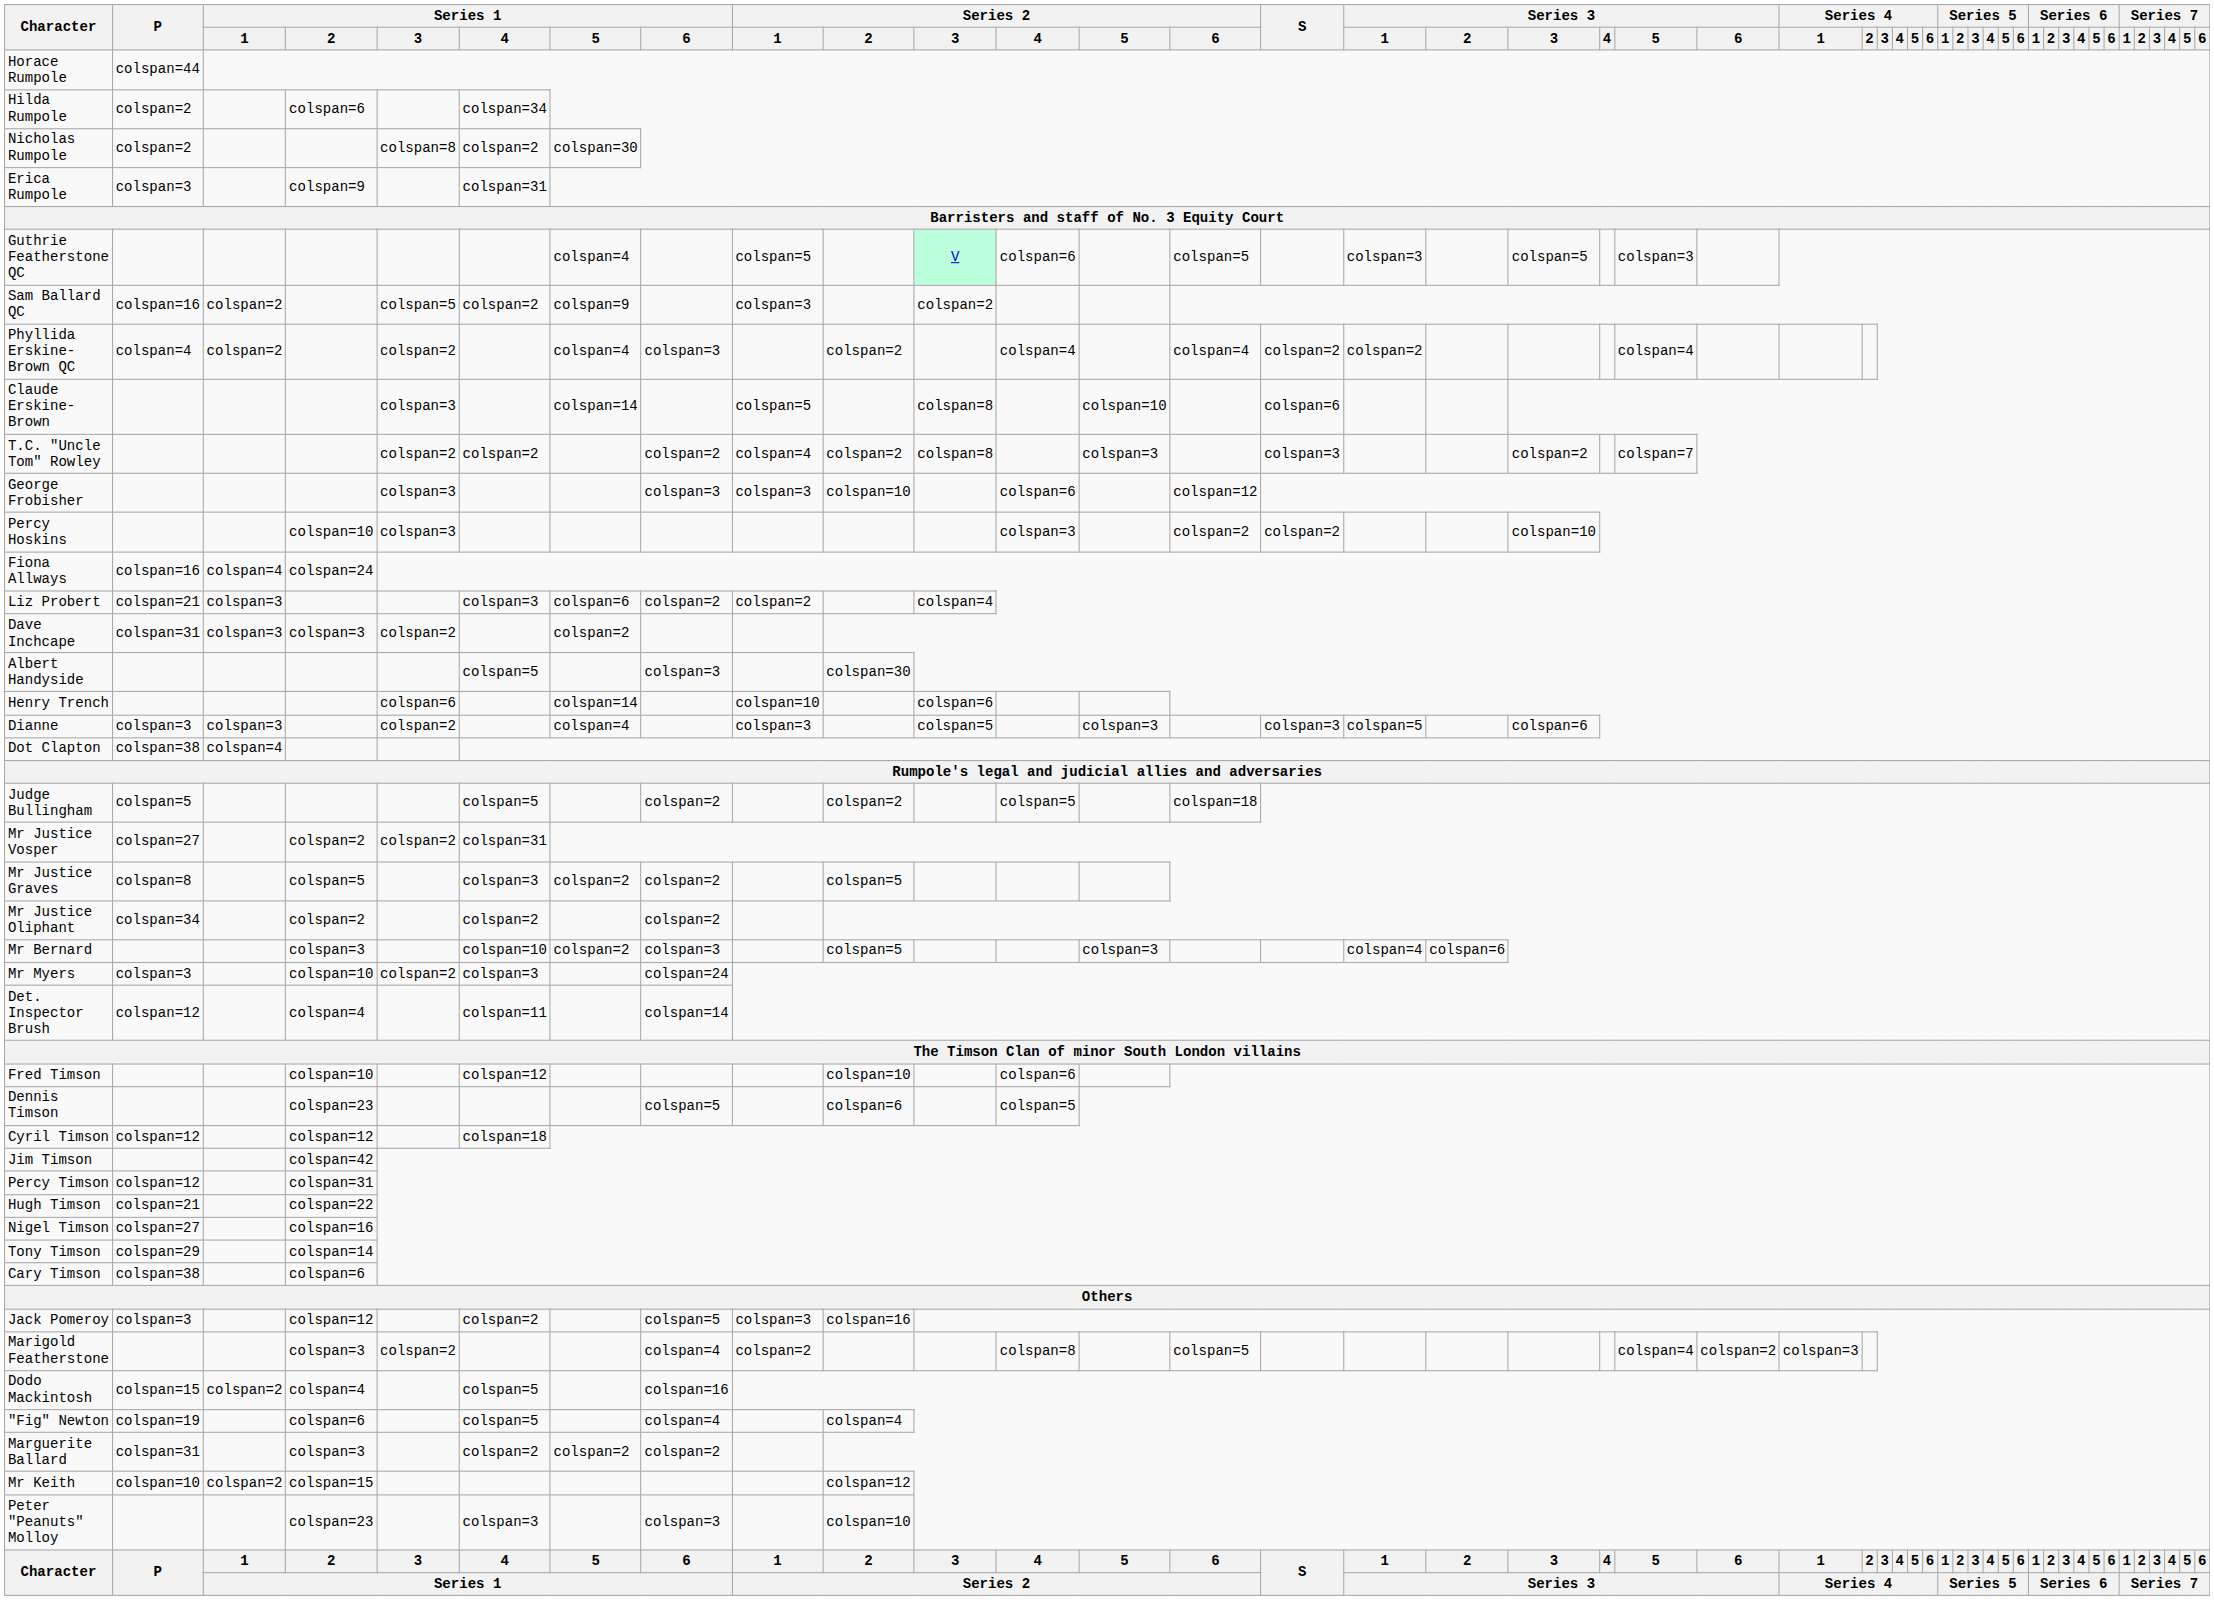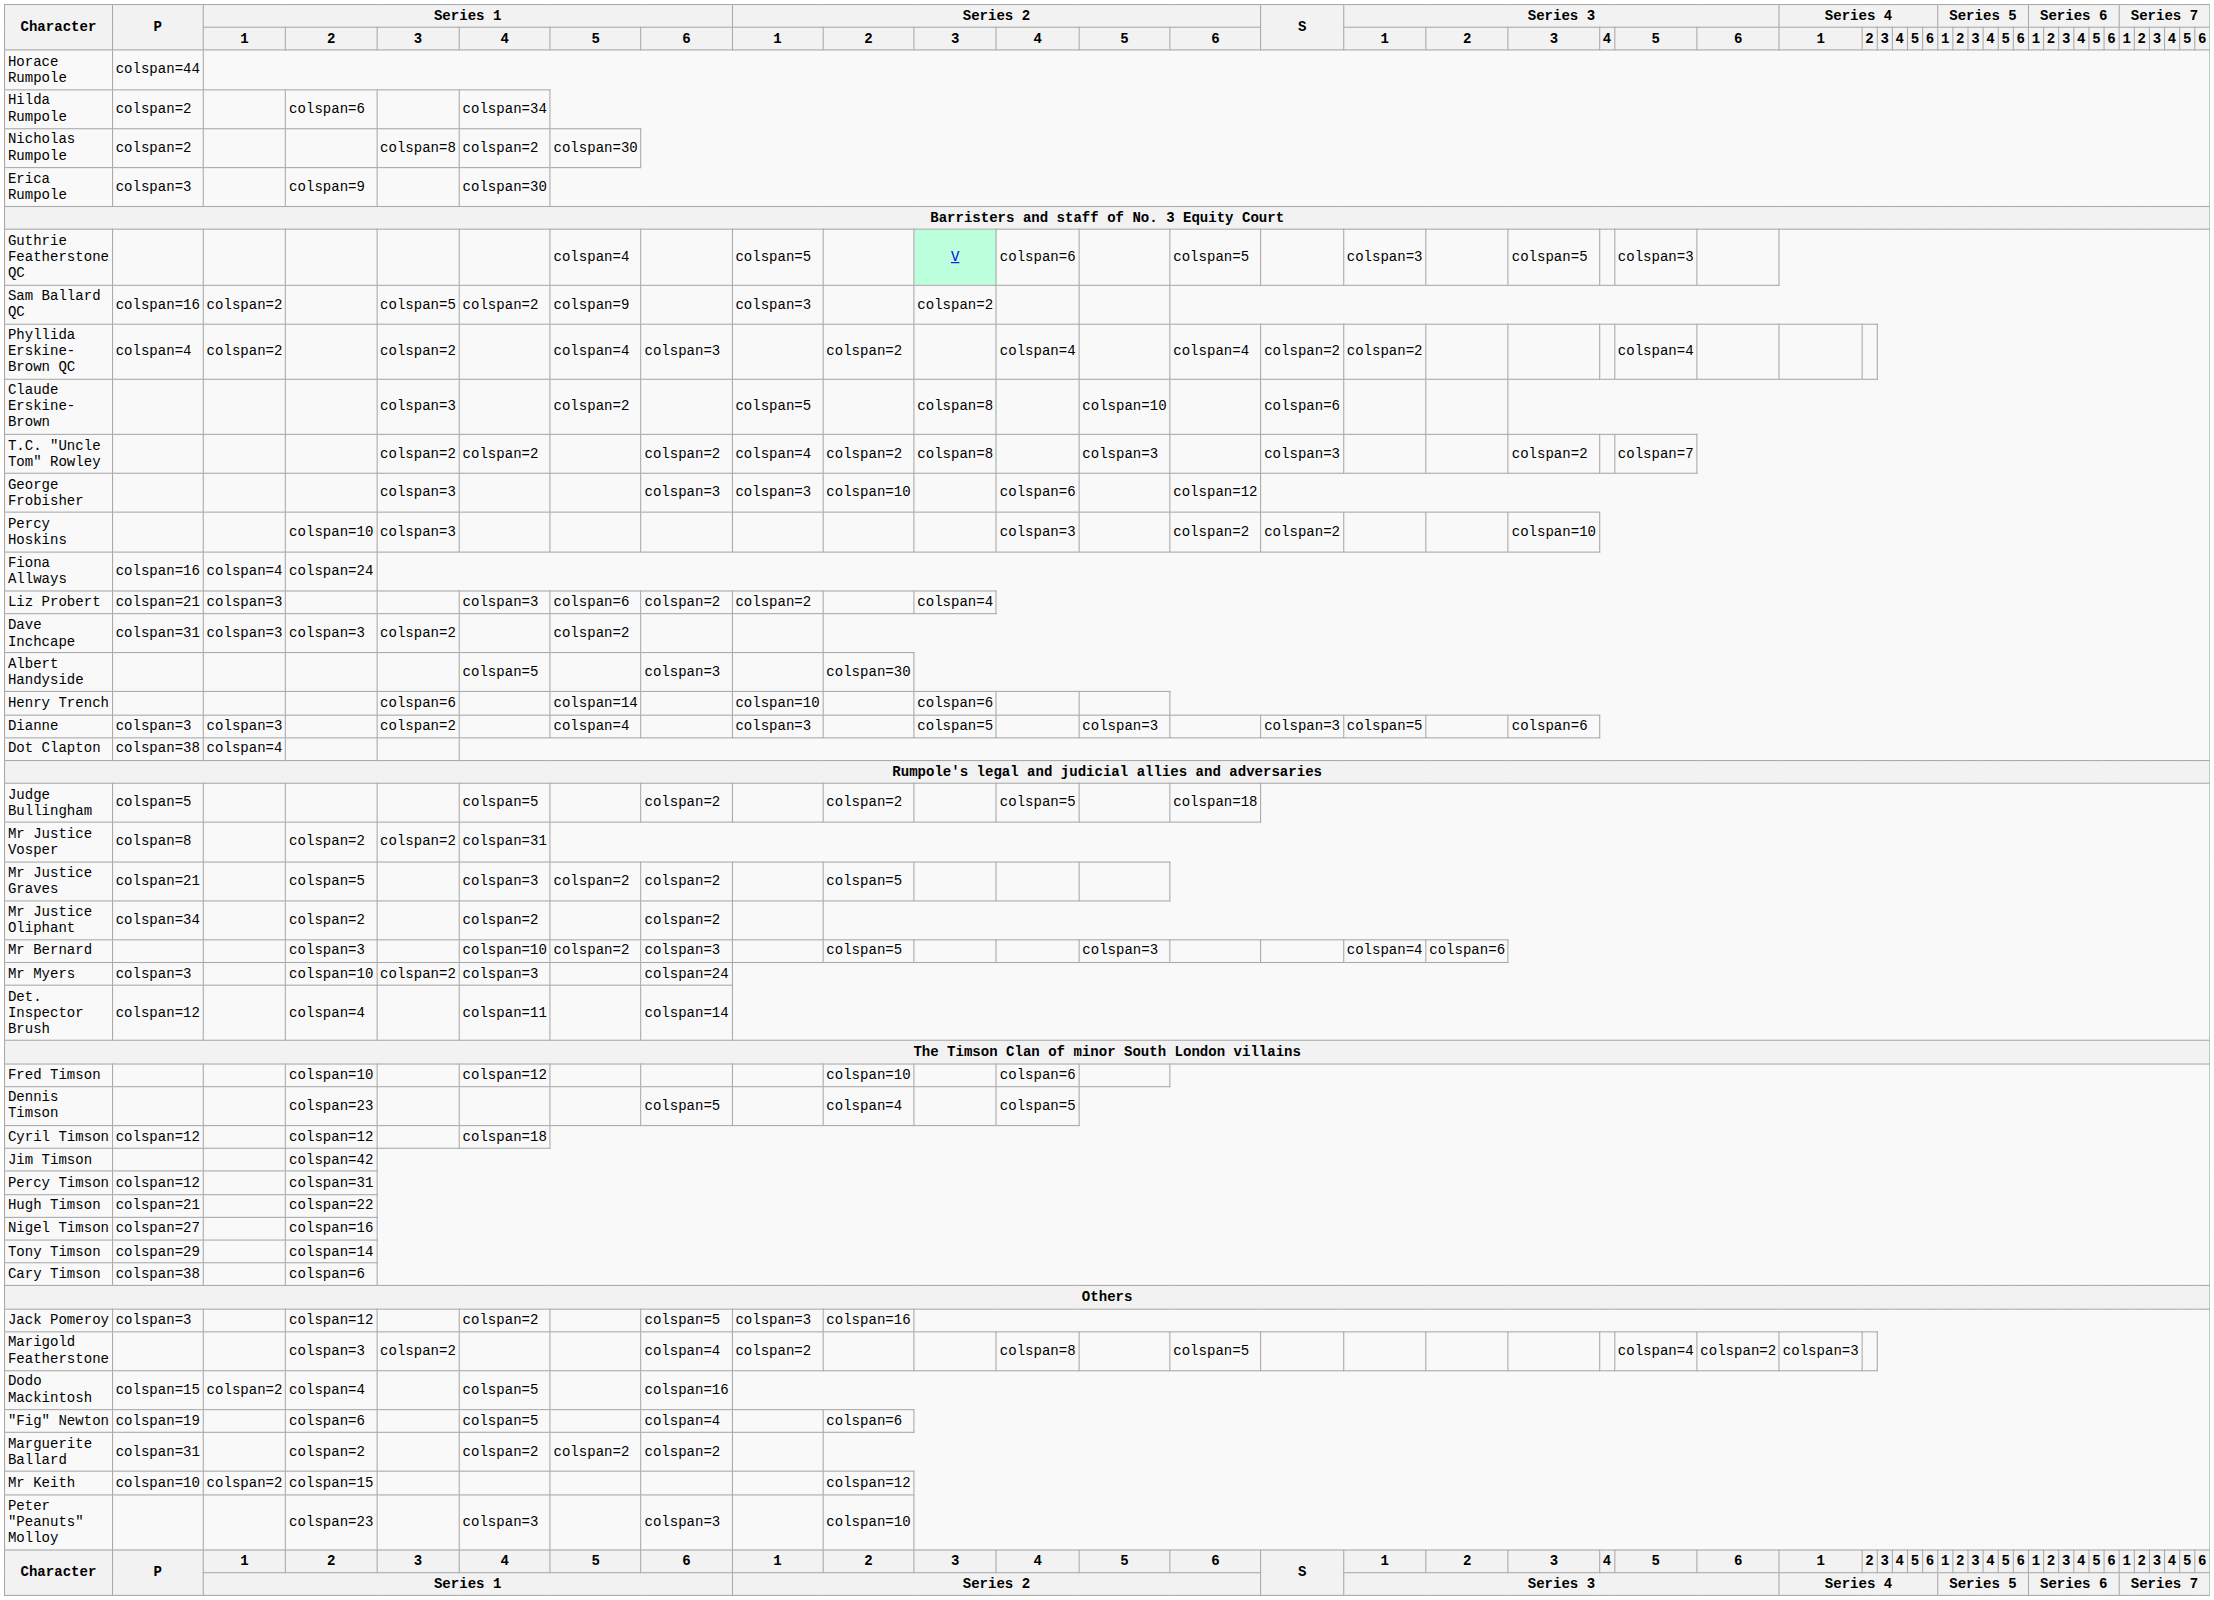(505, 187) colspan=31 -> (505, 187) colspan=30
(596, 407) colspan=14 -> (591, 407) colspan=2
(158, 842) colspan=27 -> (154, 842) colspan=8
(154, 881) colspan=8 -> (158, 881) colspan=21
(864, 1106) colspan=6 -> (864, 1106) colspan=4
(864, 1421) colspan=4 -> (864, 1421) colspan=6
(327, 1452) colspan=3 -> (327, 1452) colspan=2
